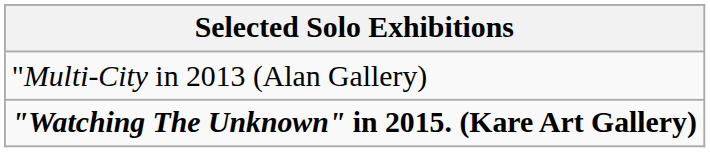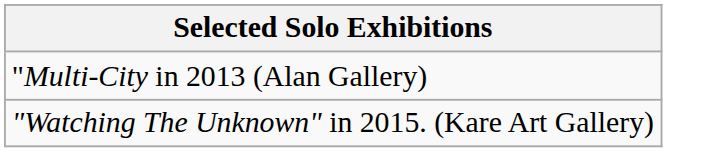(354, 122) bold -> (333, 122) normal
